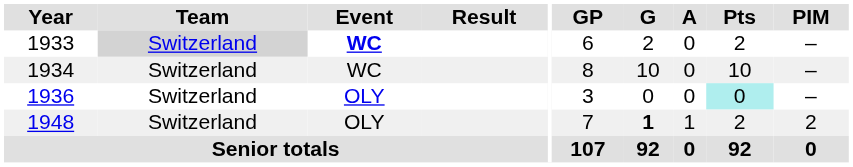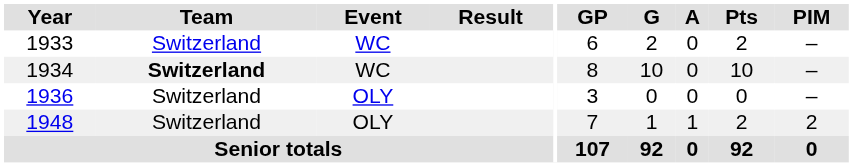(203, 43) lightgrey background -> (207, 43) no background
(364, 43) bold -> (373, 43) normal
(203, 69) normal -> (207, 69) bold
(740, 96) paleturquoise background -> (742, 96) no background
(648, 122) bold -> (652, 122) normal
